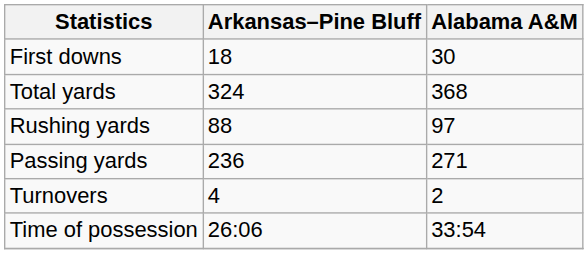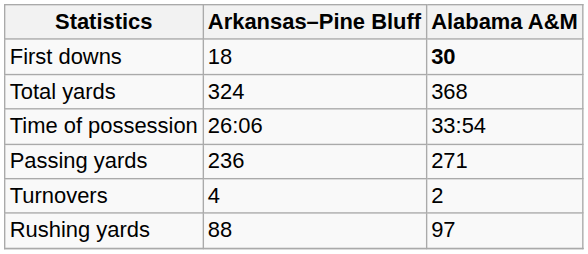(443, 56) normal -> (443, 56) bold
rows swapped: (80, 126) <-> (104, 230)
